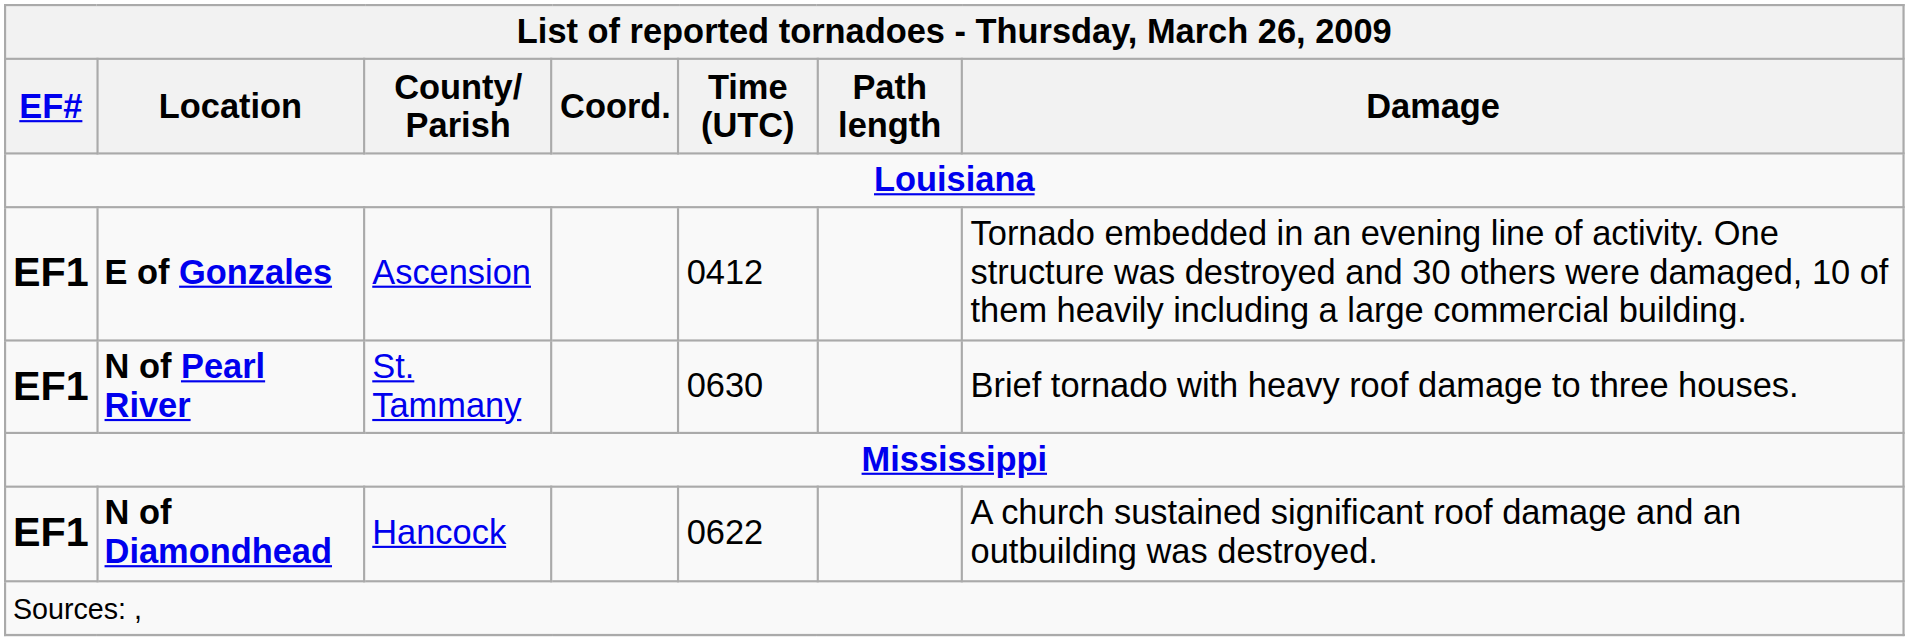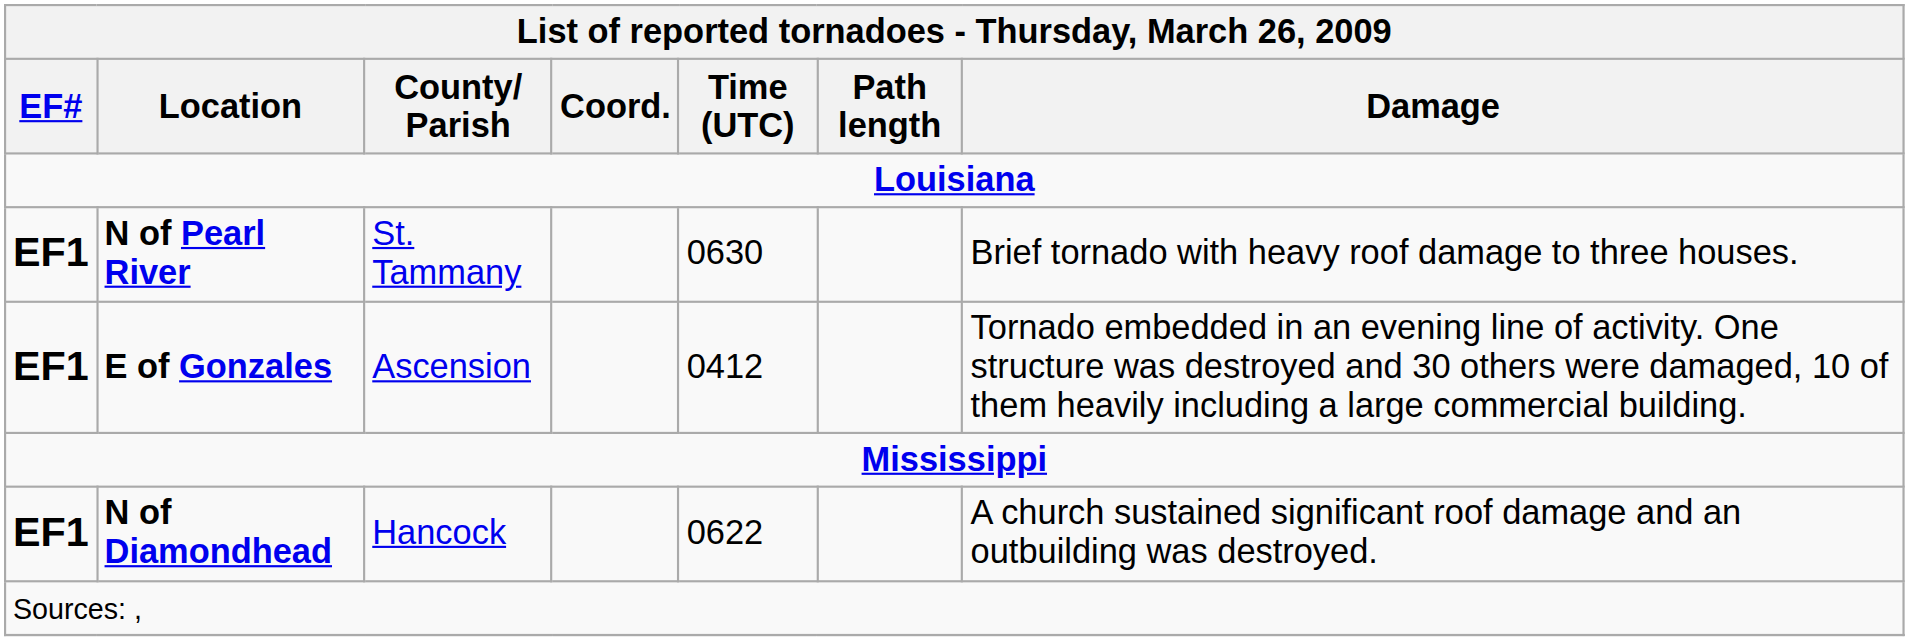rows swapped: (218, 272) <-> (185, 385)
